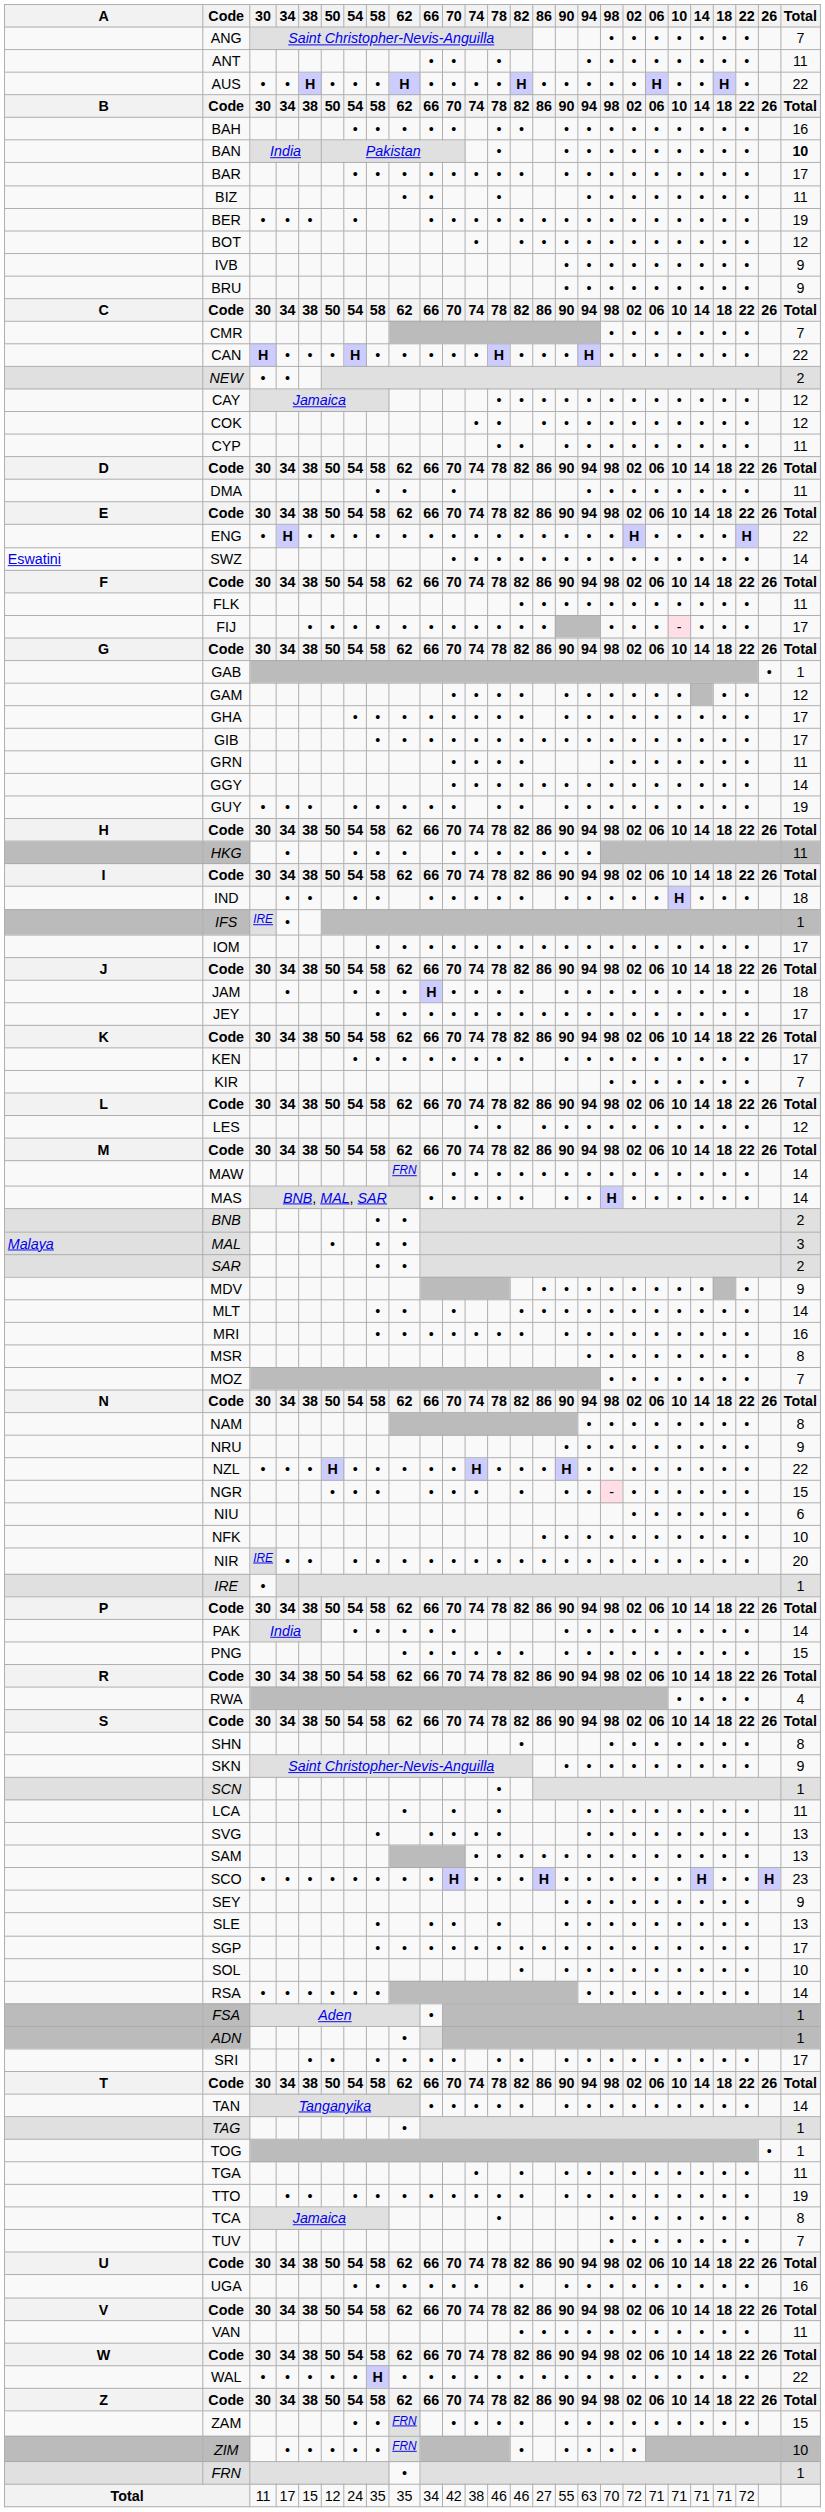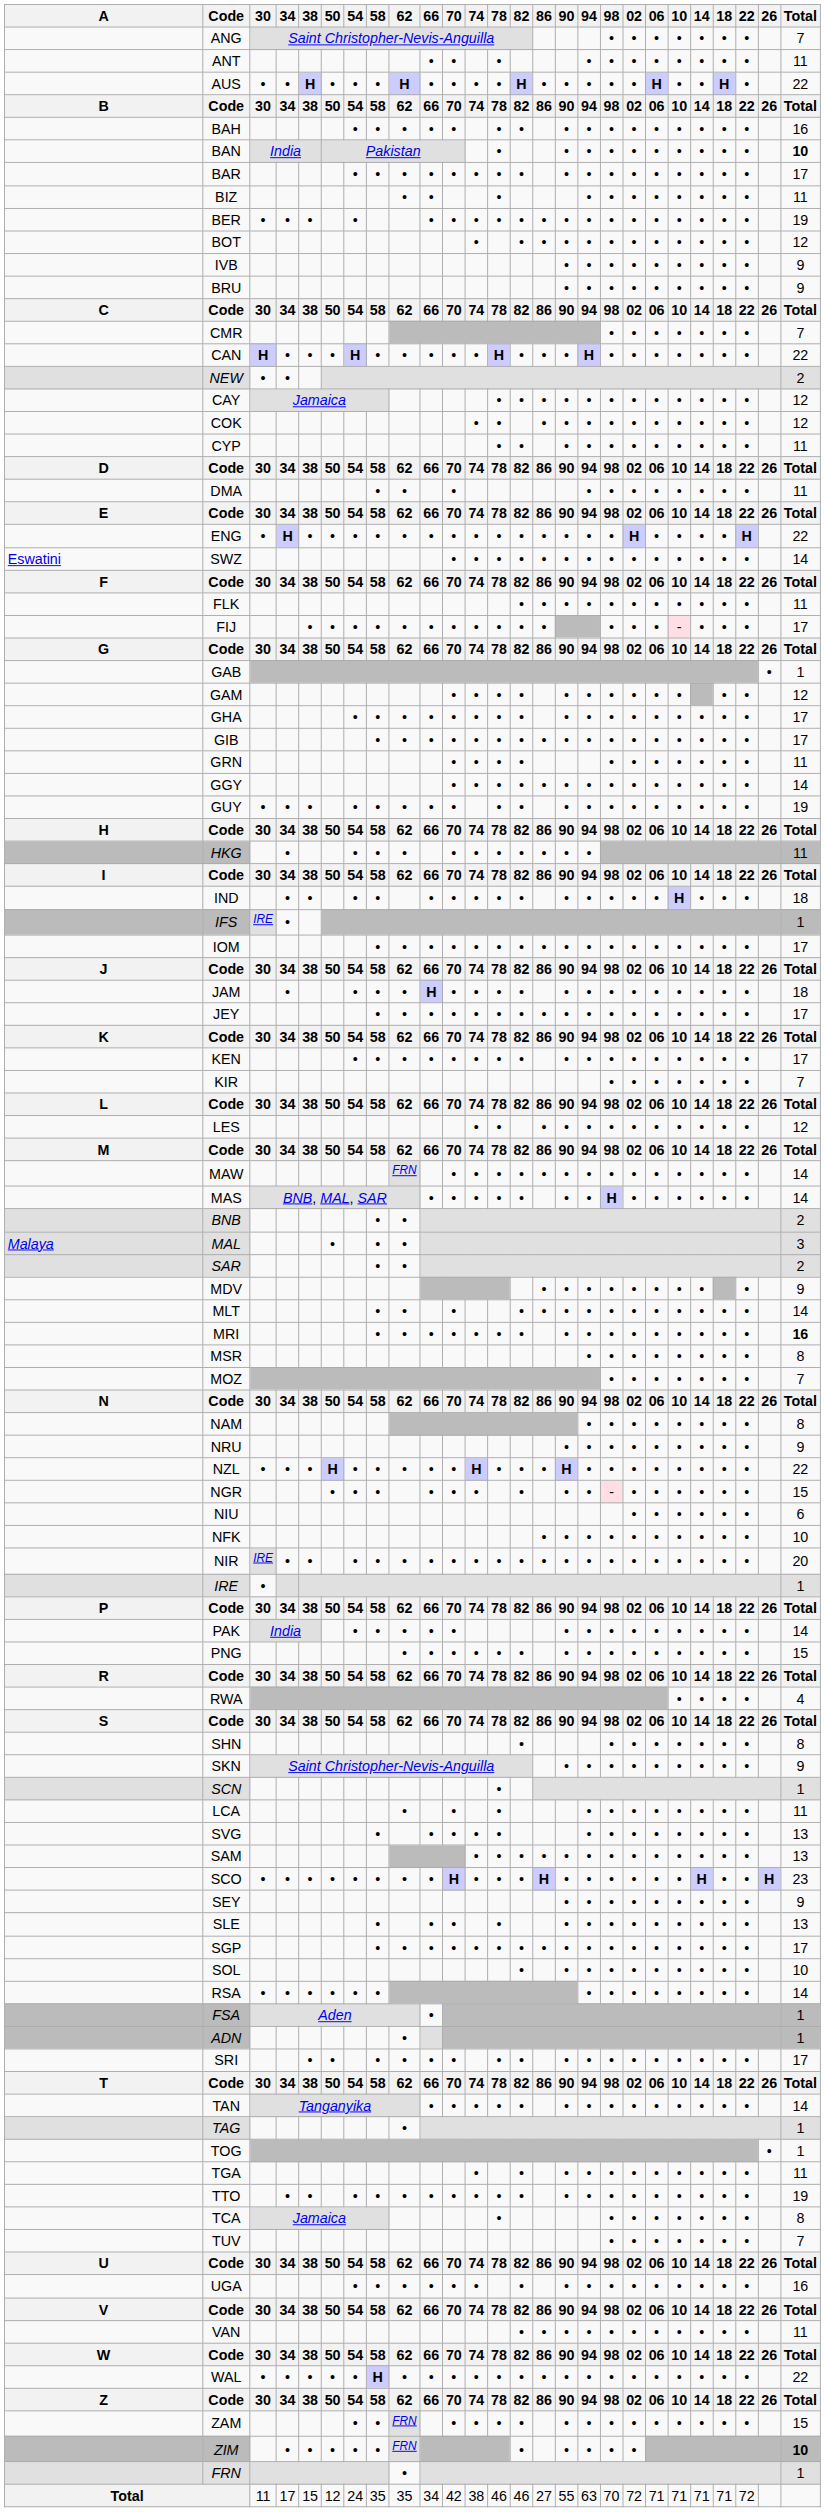(800, 1334) normal -> (800, 1334) bold
(800, 2449) normal -> (800, 2449) bold
